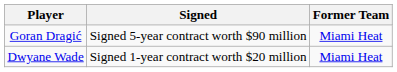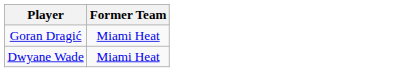- column: (198, 14)
